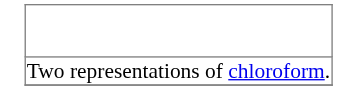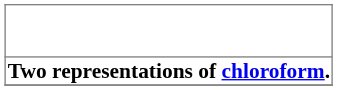(178, 70) normal -> (169, 70) bold
